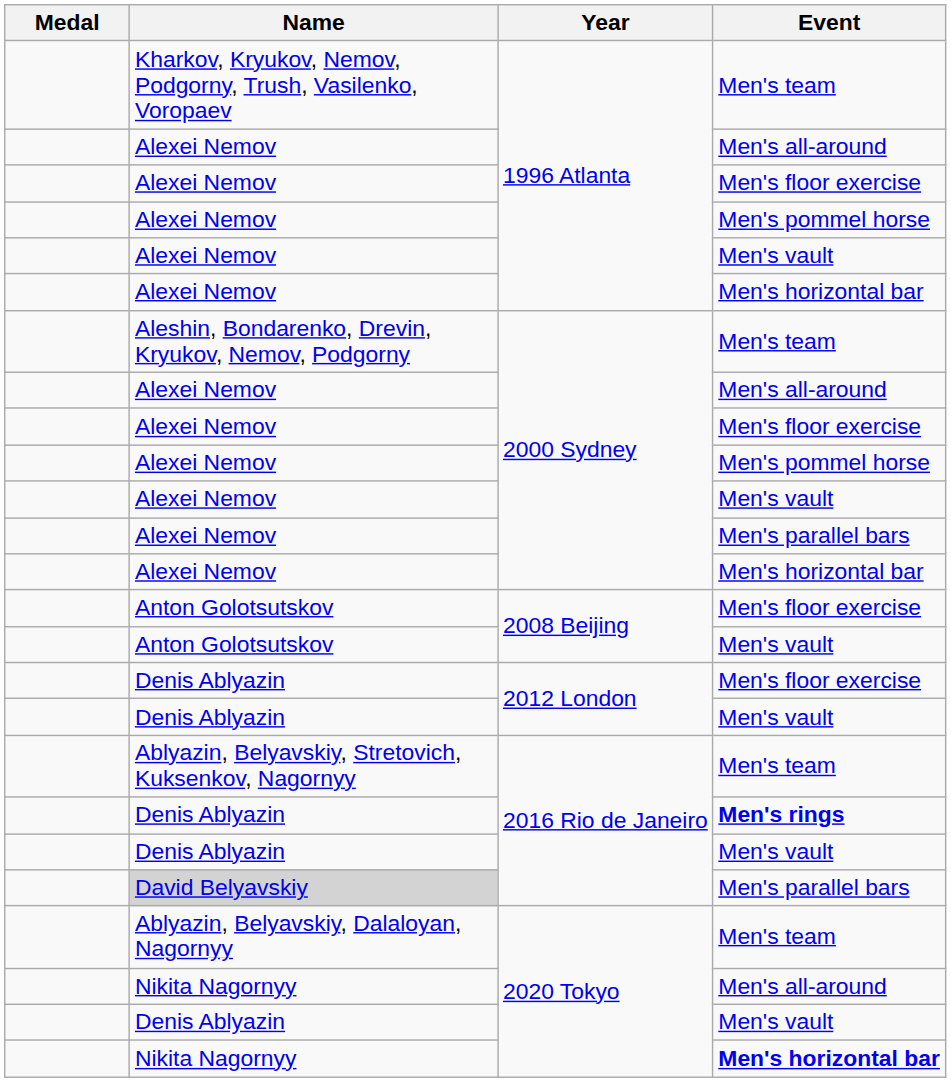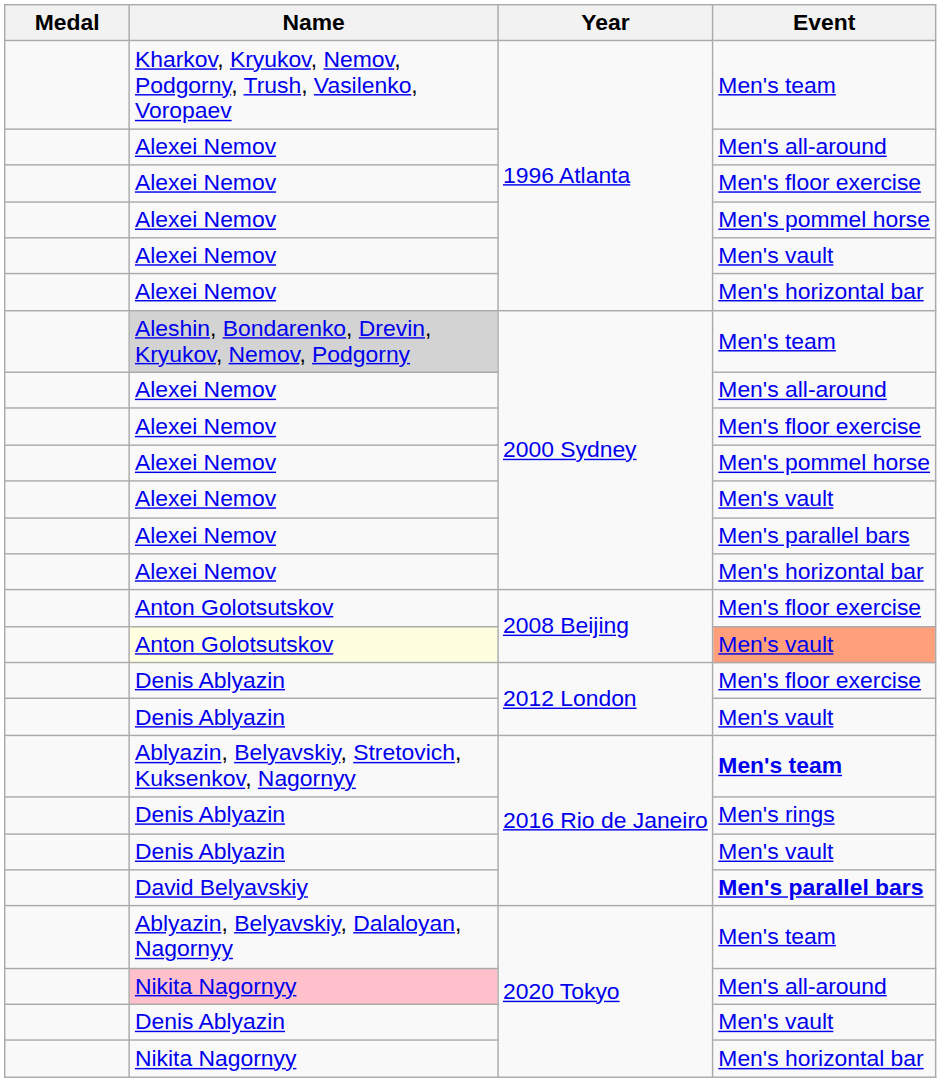(283, 340) no background -> (283, 340) lightgrey background
(234, 644) no background -> (234, 644) lightyellow background
(776, 644) no background -> (776, 644) lightsalmon background
(777, 765) normal -> (780, 765) bold
(781, 815) bold -> (776, 815) normal
(221, 887) lightgrey background -> (221, 887) no background
(814, 887) normal -> (821, 887) bold
(216, 985) no background -> (216, 985) pink background
(829, 1058) bold -> (821, 1058) normal
